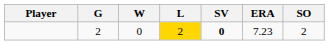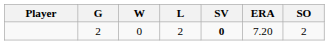(180, 31) gold background -> (180, 31) no background
(263, 31) 7.23 -> (263, 31) 7.20
